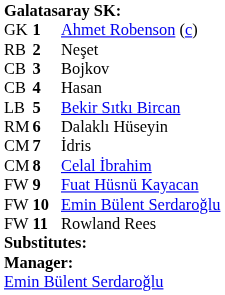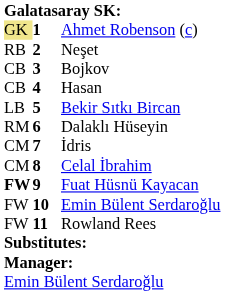(16, 29) no background -> (16, 29) khaki background
(16, 185) normal -> (17, 185) bold
